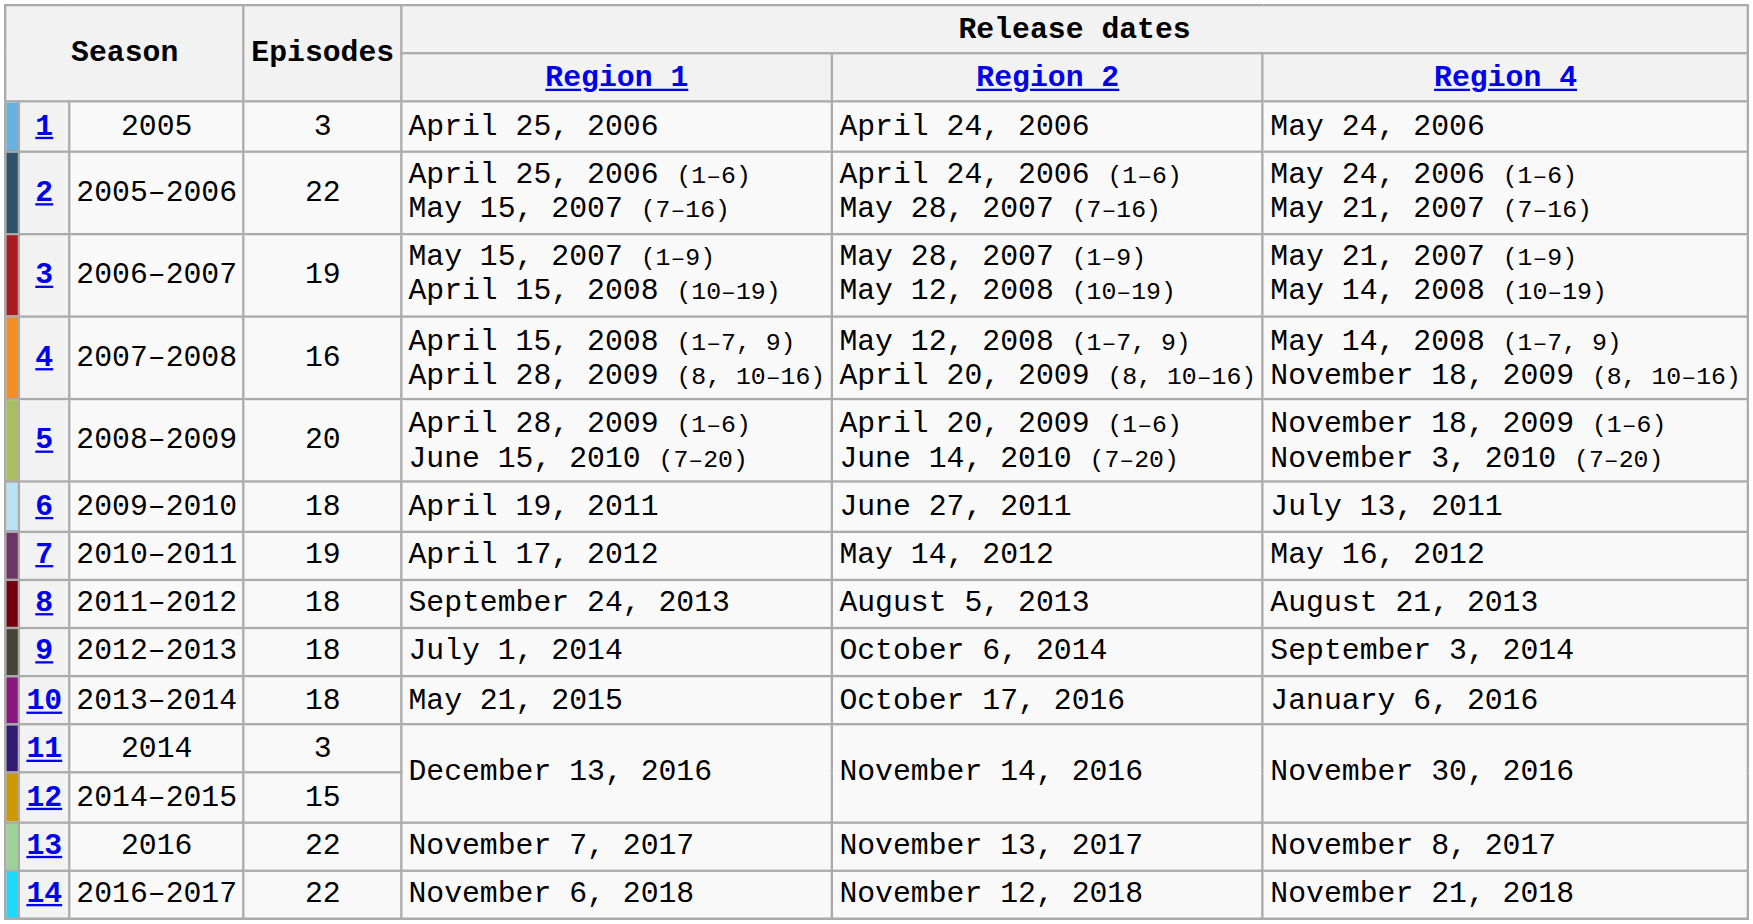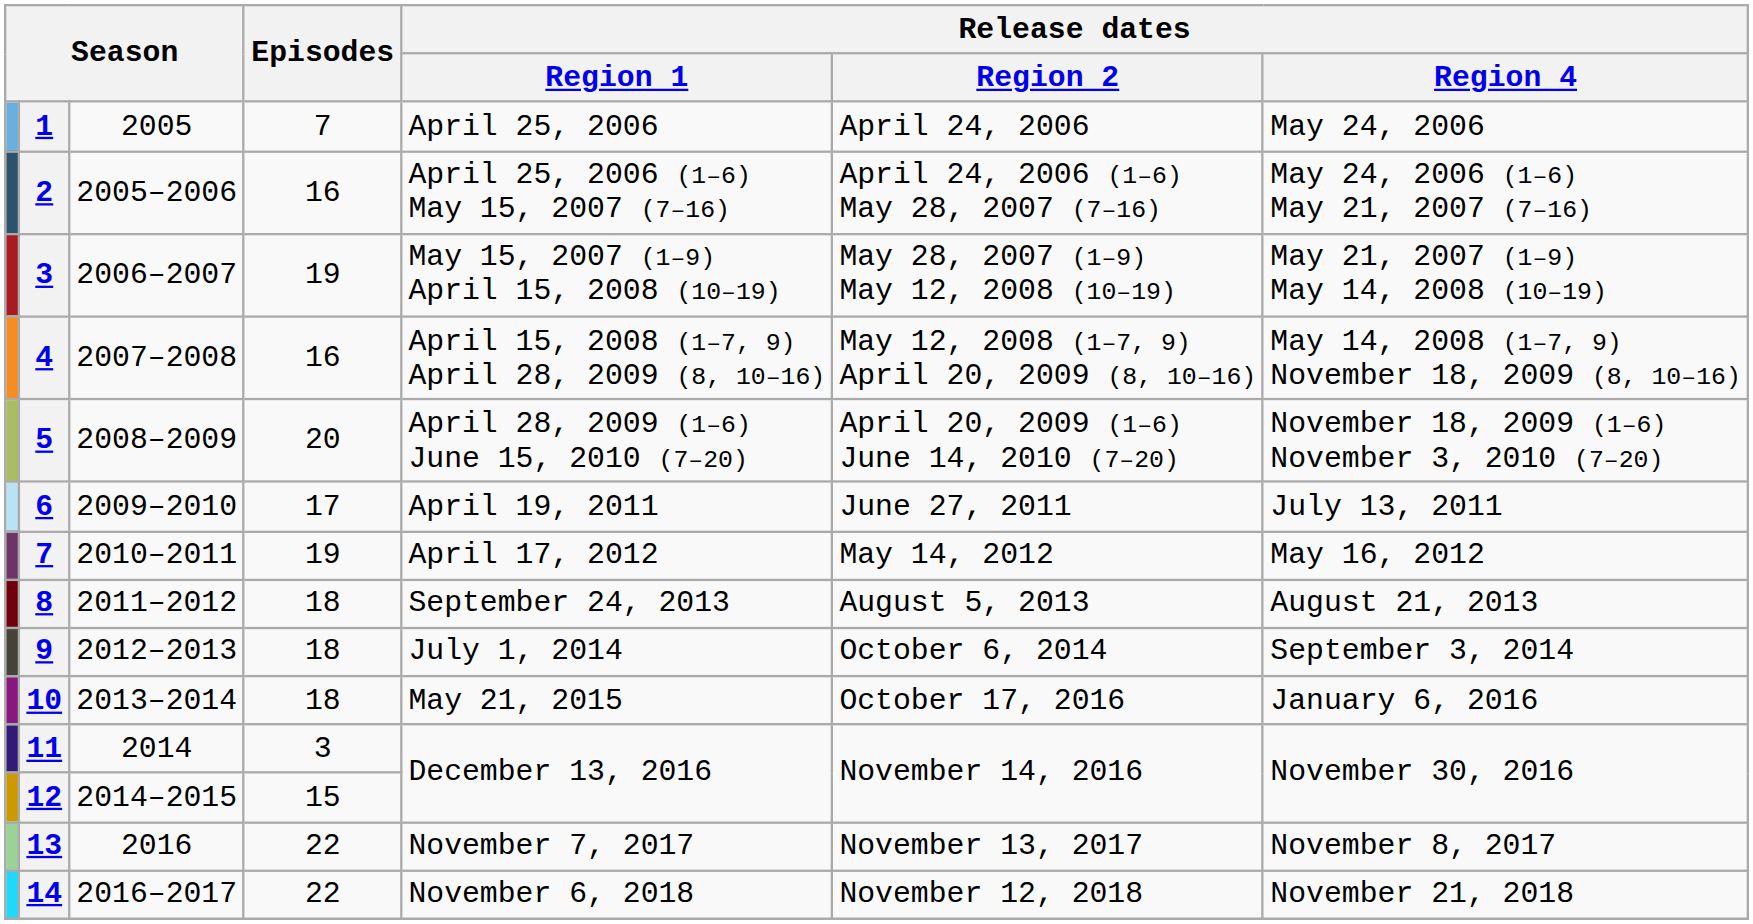(323, 126) 3 -> (323, 126) 7
(323, 192) 22 -> (323, 192) 16
(323, 506) 18 -> (323, 506) 17
